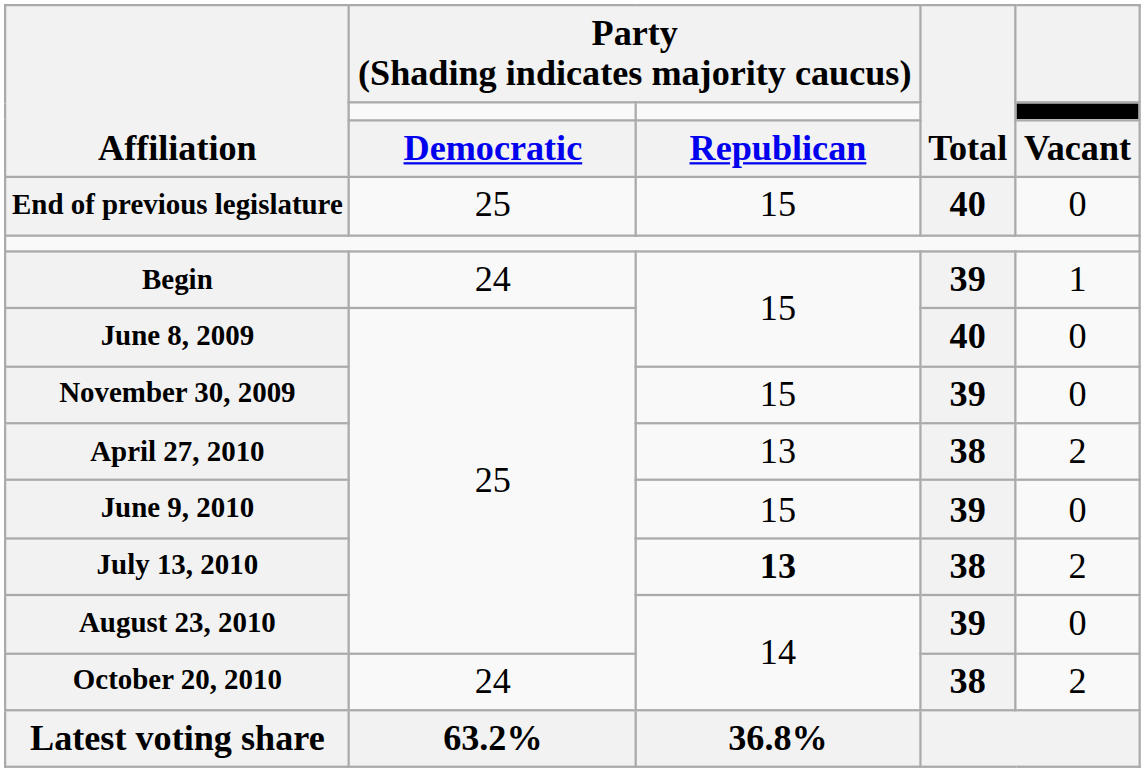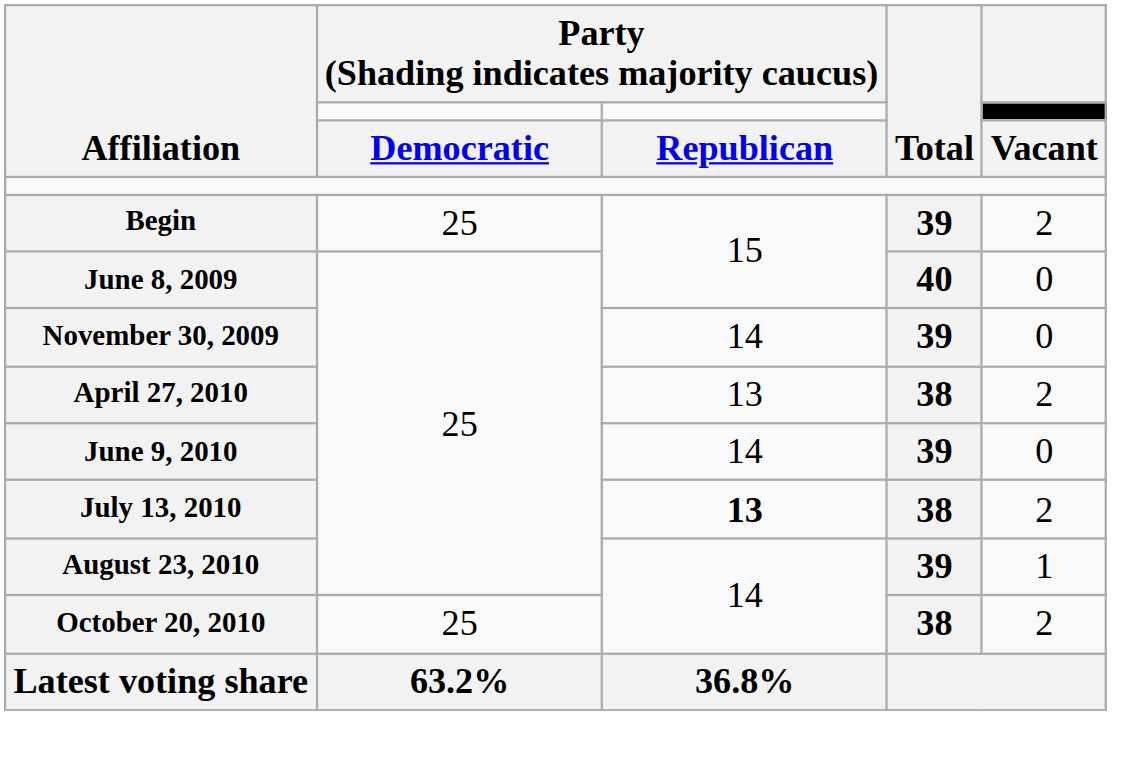- row: (177, 205)
(493, 279) 24 -> (460, 221) 25
(1077, 279) 1 -> (1044, 221) 2
(778, 393) 15 -> (745, 336) 14
(778, 508) 15 -> (745, 451) 14
(1077, 623) 0 -> (1044, 565) 1
(493, 680) 24 -> (460, 623) 25
